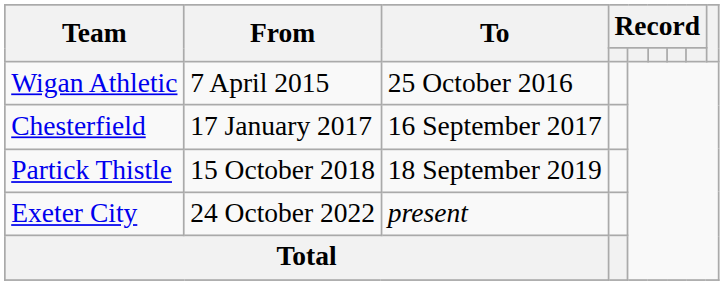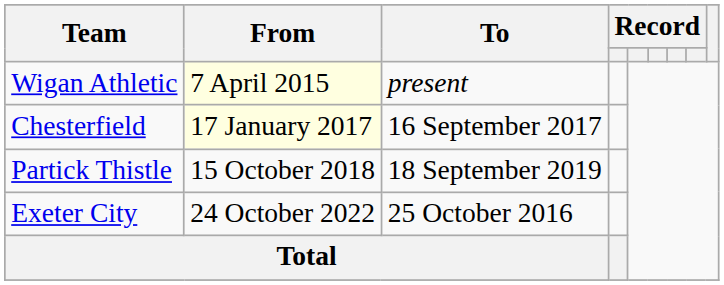(260, 82) no background -> (260, 82) lightyellow background
(480, 82) 25 October 2016 -> (428, 82) present
(281, 126) no background -> (281, 126) lightyellow background
(428, 213) present -> (480, 213) 25 October 2016
